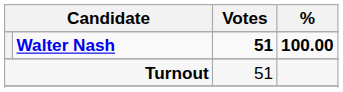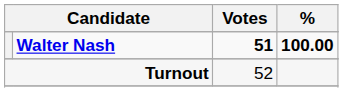(264, 73) 51 -> (264, 73) 52
